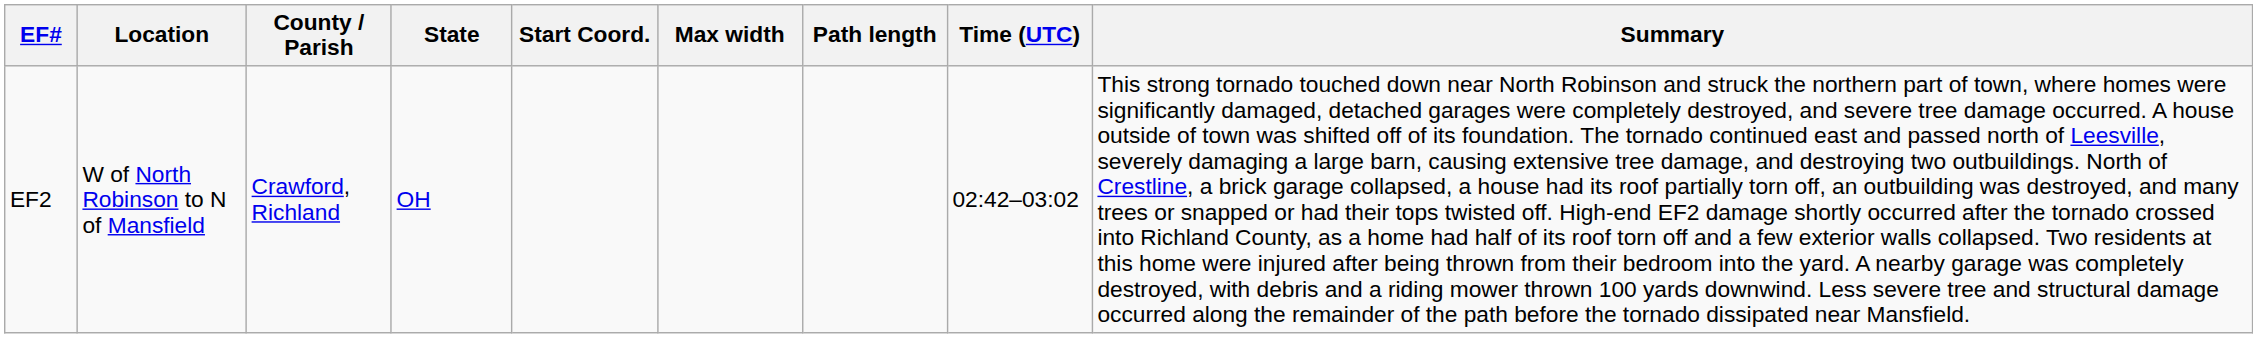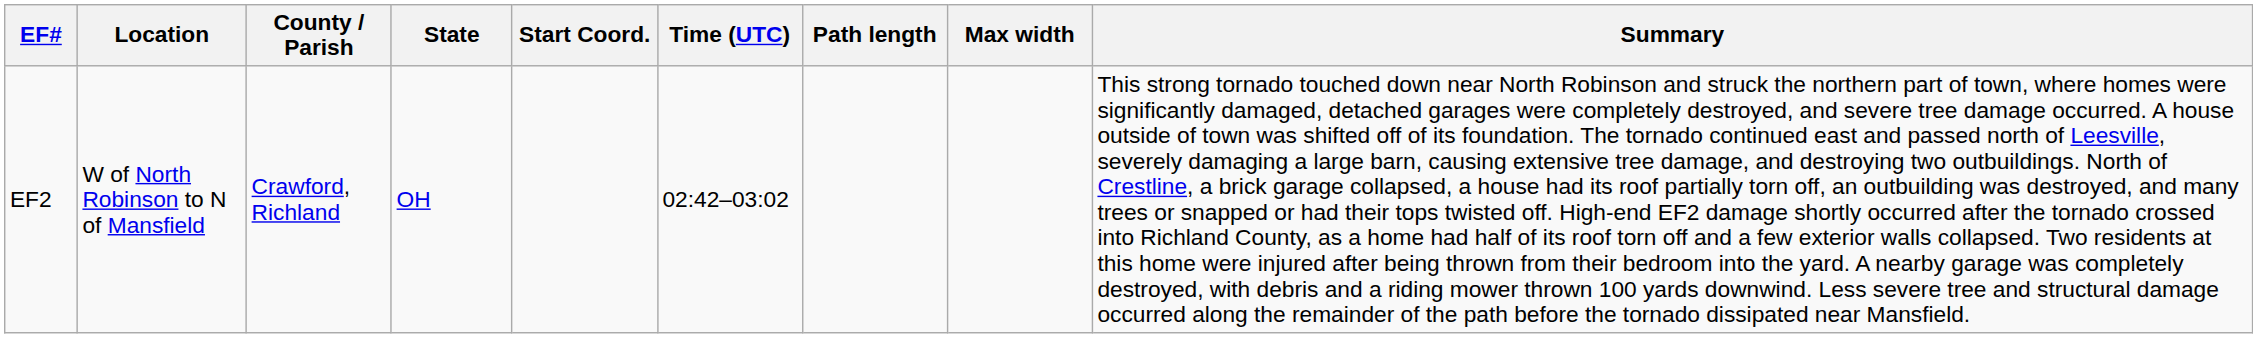columns swapped: (1020, 35) <-> (730, 35)
